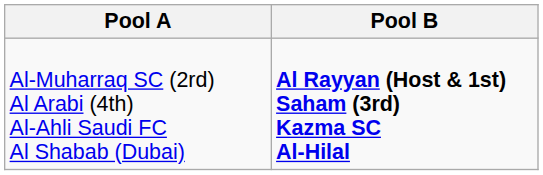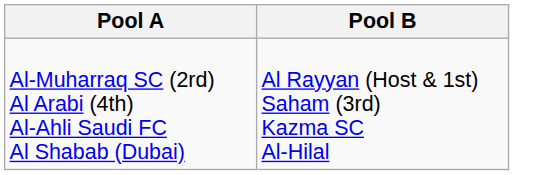(391, 115) bold -> (370, 115) normal
